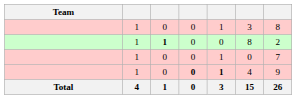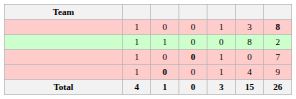(278, 27) normal -> (278, 27) bold
(165, 42) bold -> (165, 42) normal
(193, 57) normal -> (193, 57) bold
(165, 72) normal -> (165, 72) bold
(193, 72) bold -> (193, 72) normal
(221, 72) bold -> (221, 72) normal
